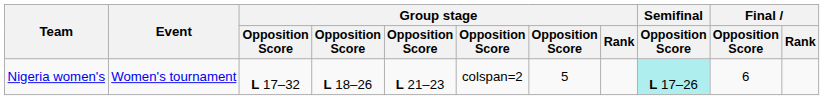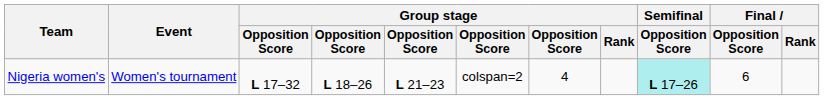(565, 77) 5 -> (565, 77) 4
